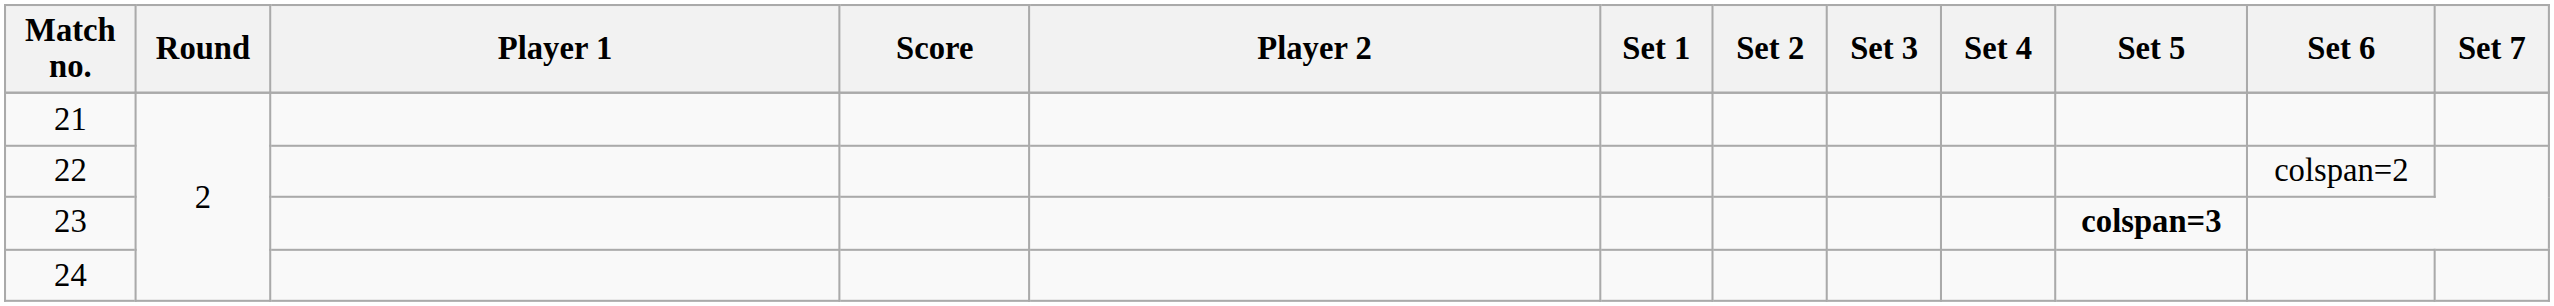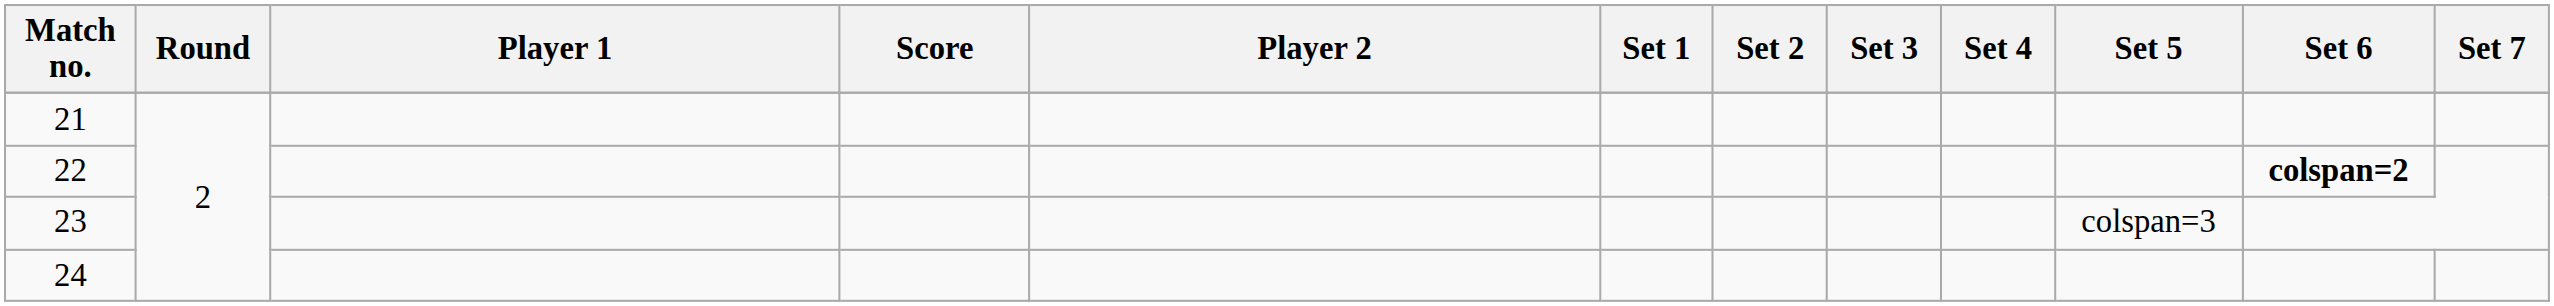(2341, 170) normal -> (2339, 170) bold
(2151, 222) bold -> (2149, 222) normal
